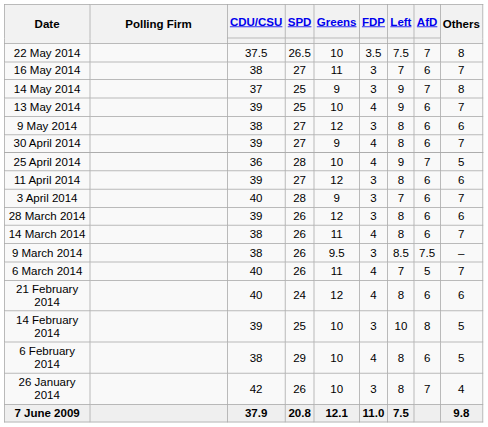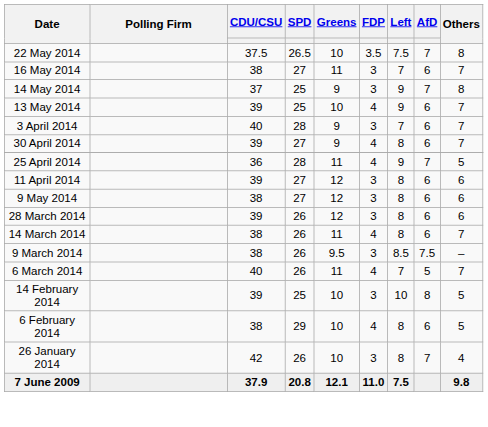rows swapped: (47, 126) <-> (47, 198)
(337, 162) 10 -> (337, 162) 11
- row: (47, 296)
